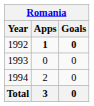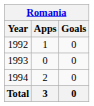(45, 45) bold -> (45, 45) normal
(74, 45) bold -> (74, 45) normal
